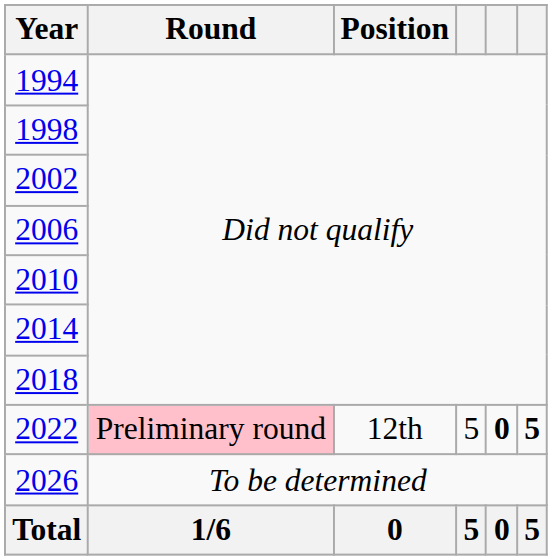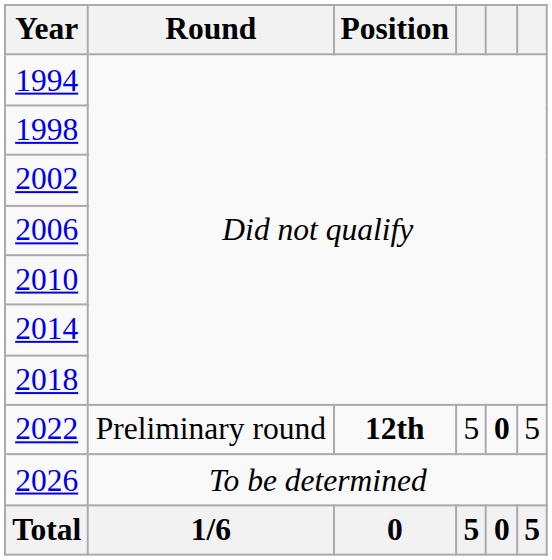(211, 429) pink background -> (211, 429) no background
(395, 429) normal -> (395, 429) bold
(532, 429) bold -> (532, 429) normal
